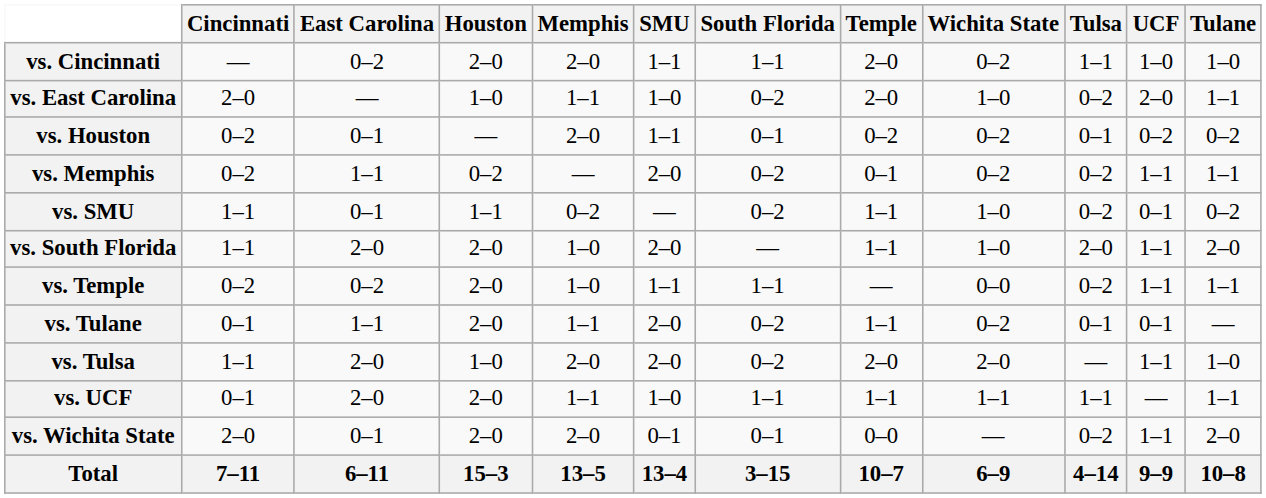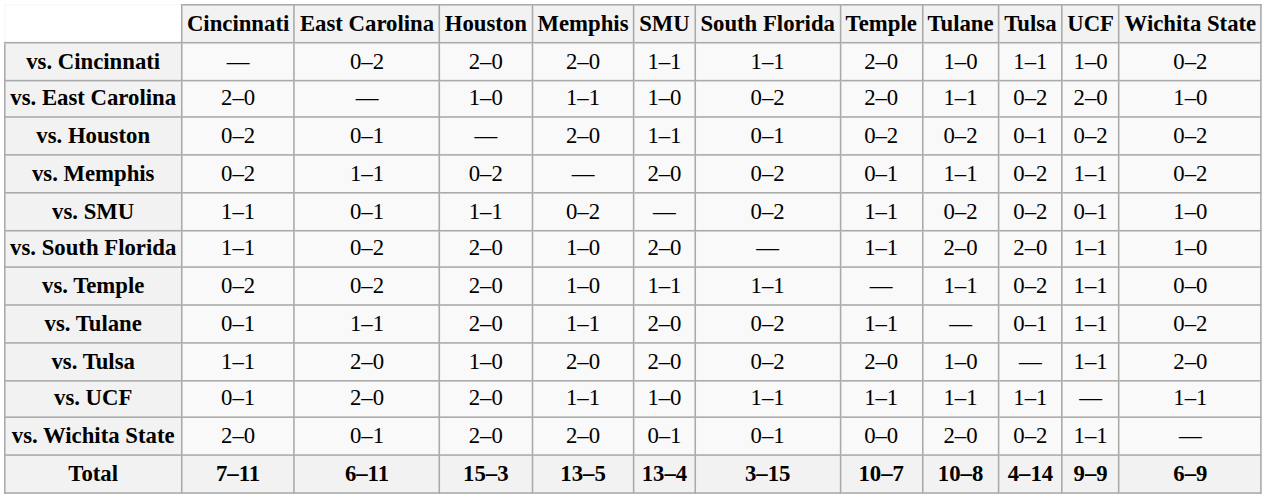columns swapped: (1223, 23) <-> (993, 23)
(367, 248) 2–0 -> (367, 248) 0–2
(1156, 323) 0–1 -> (1091, 323) 1–1
